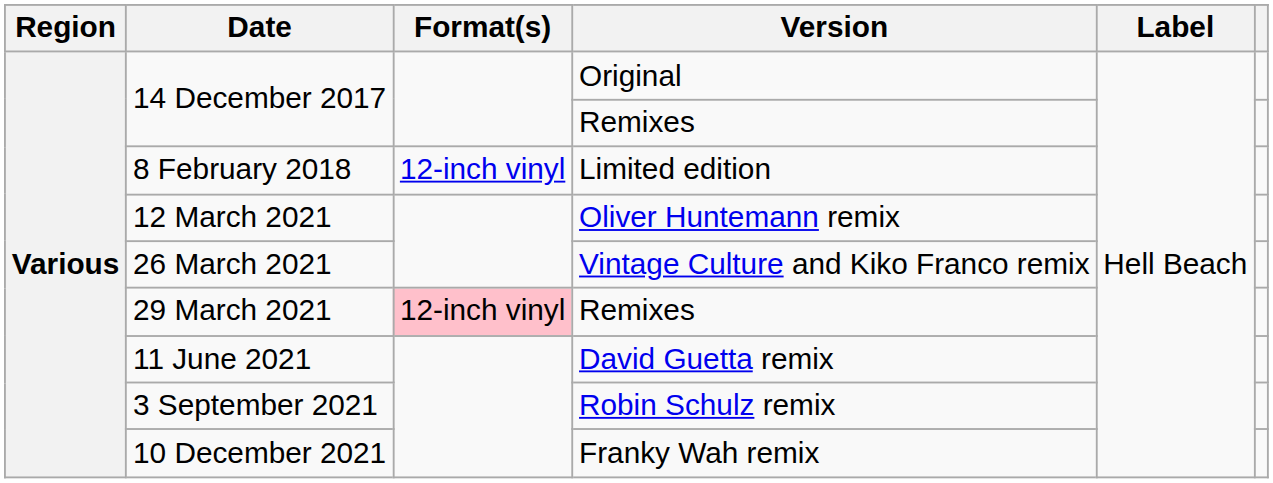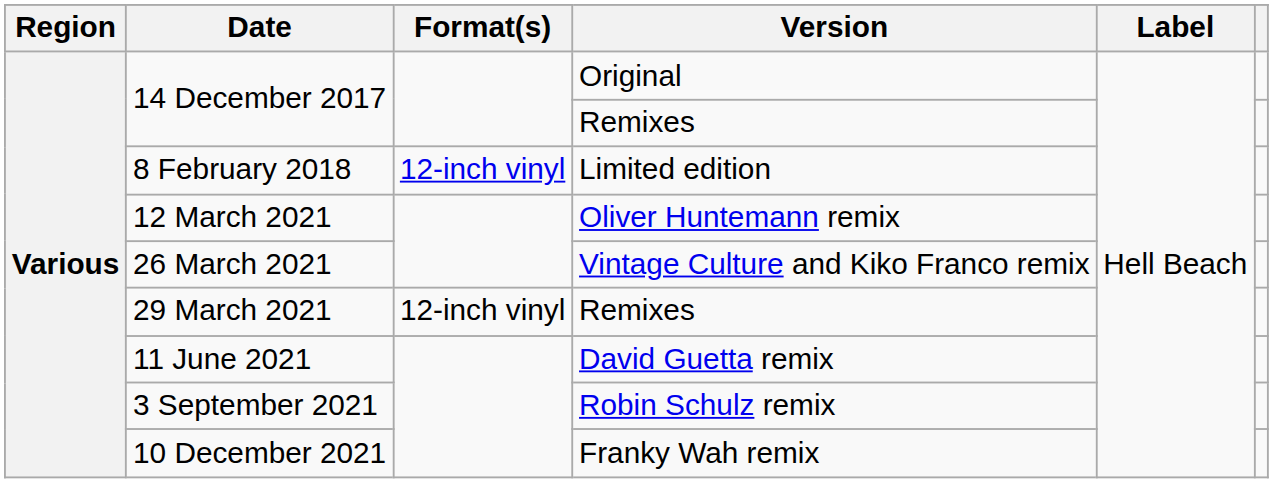(483, 311) pink background -> (483, 311) no background
